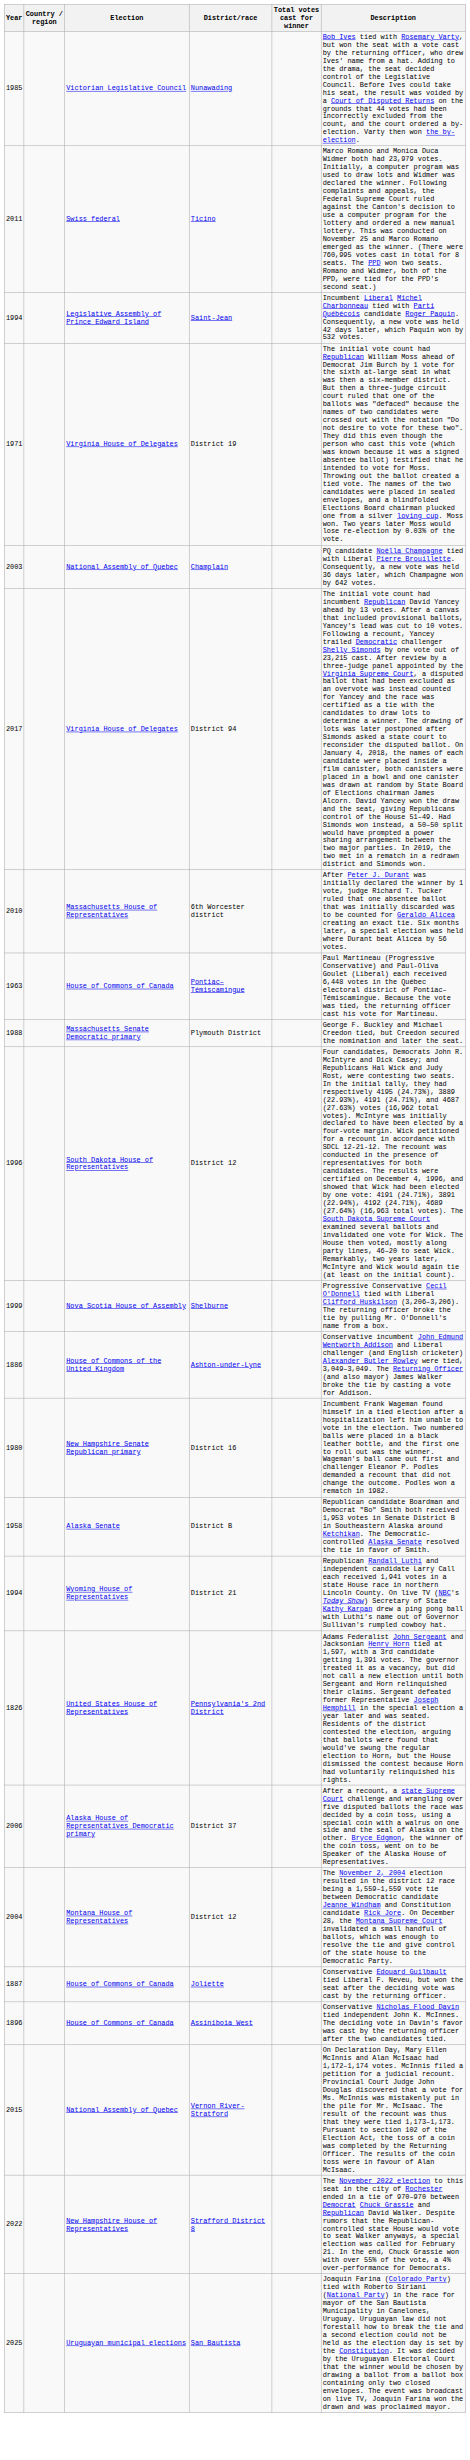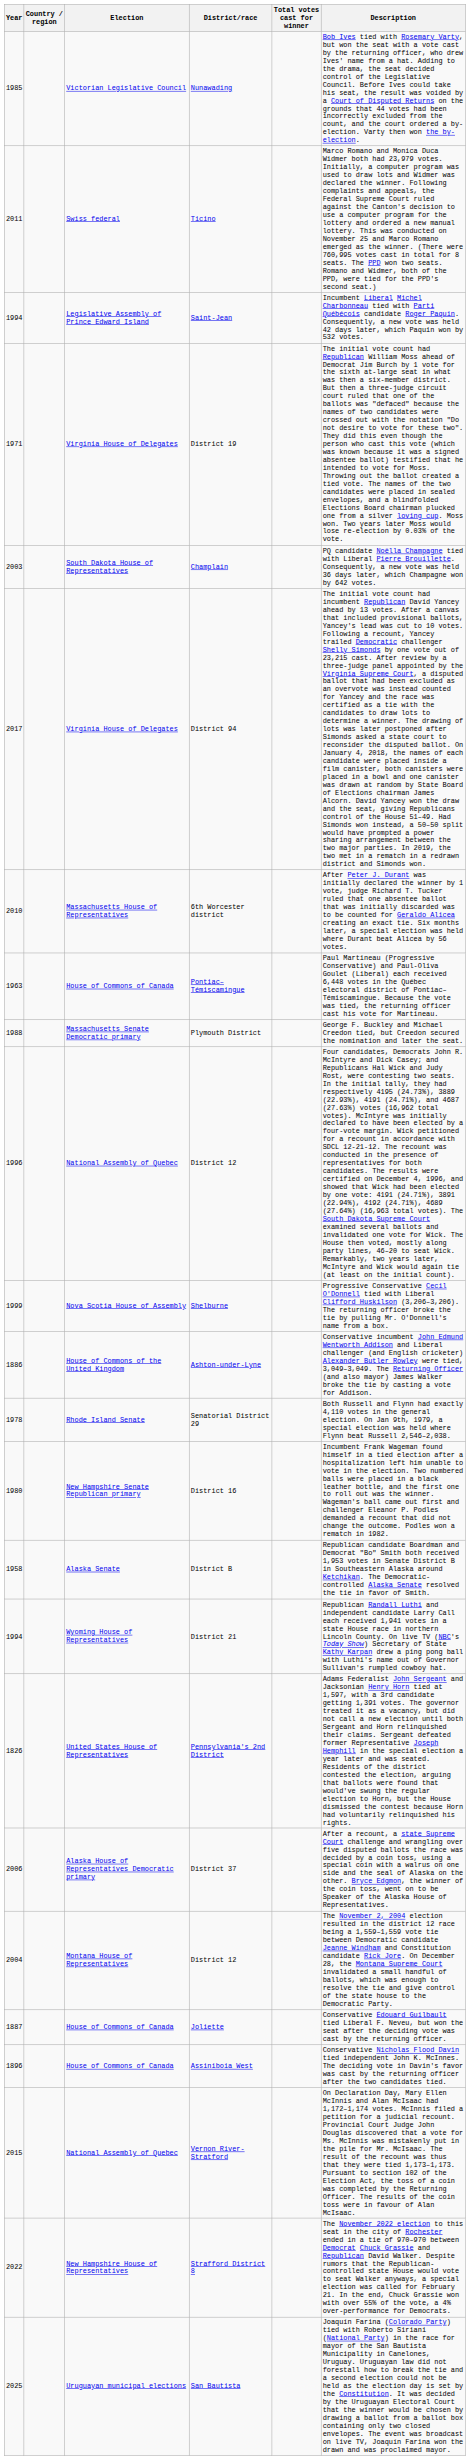(122, 567) National Assembly of Quebec -> (110, 567) South Dakota House of Representatives
(110, 1164) South Dakota House of Representatives -> (122, 1164) National Assembly of Quebec
+ row: (14, 1420)
